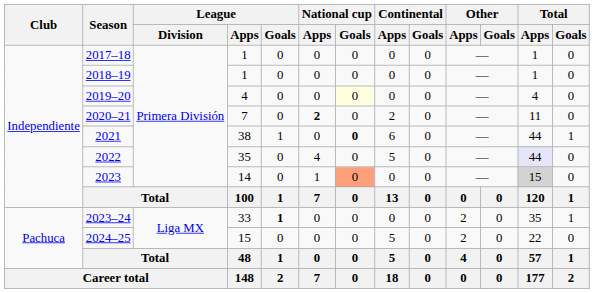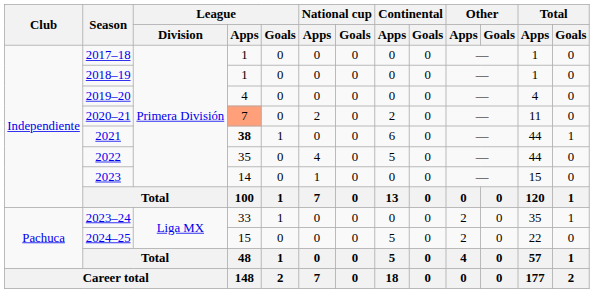(355, 95) lightyellow background -> (355, 95) no background
(244, 116) no background -> (244, 116) lightsalmon background
(317, 116) bold -> (317, 116) normal
(244, 136) normal -> (244, 136) bold
(355, 136) bold -> (355, 136) normal
(535, 156) lavender background -> (535, 156) no background
(355, 177) lightsalmon background -> (355, 177) no background
(535, 177) lightgrey background -> (535, 177) no background
(280, 217) bold -> (280, 217) normal
